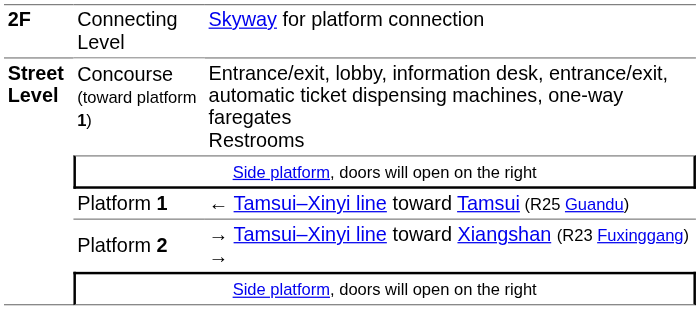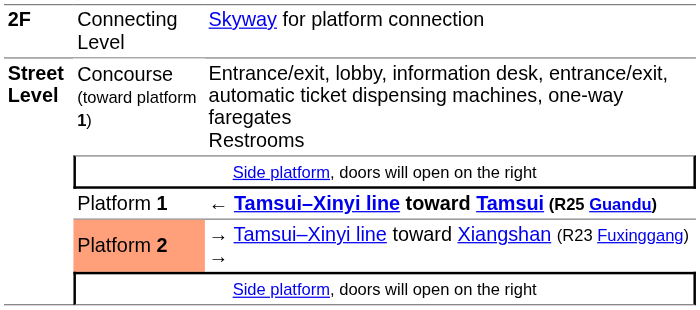(419, 203) normal -> (433, 203) bold
(122, 245) no background -> (122, 245) lightsalmon background
